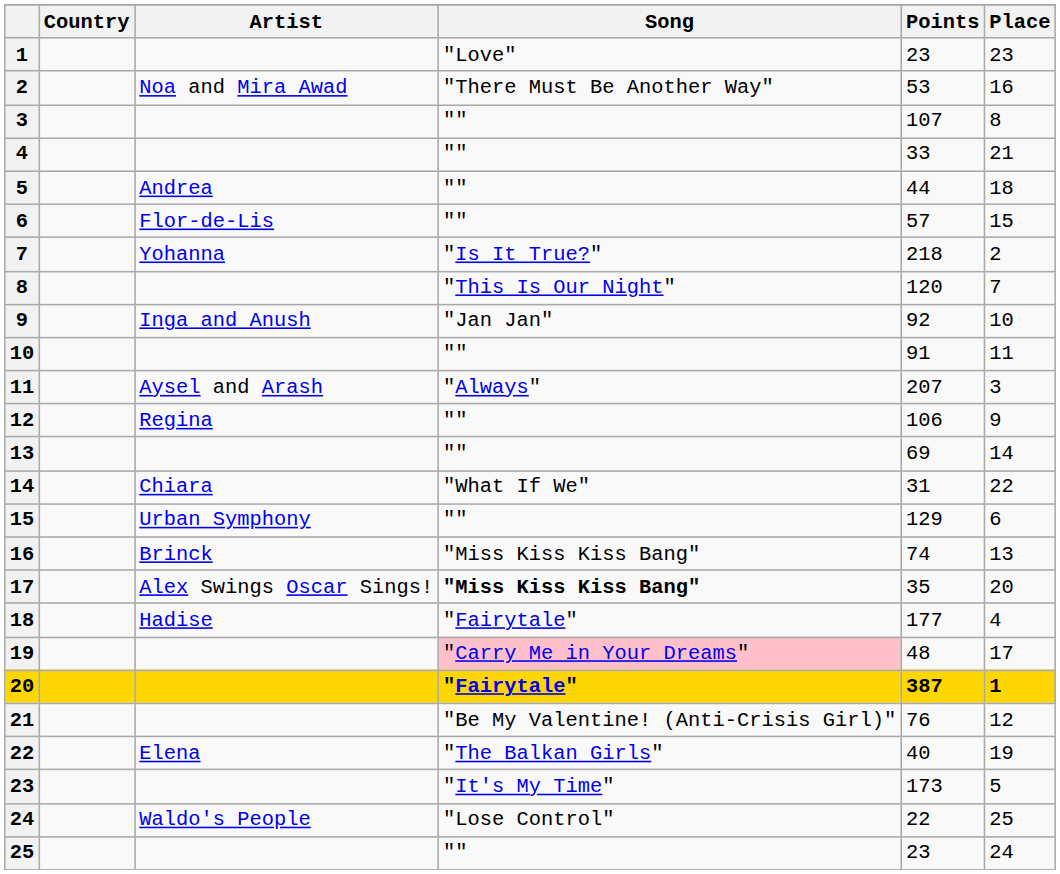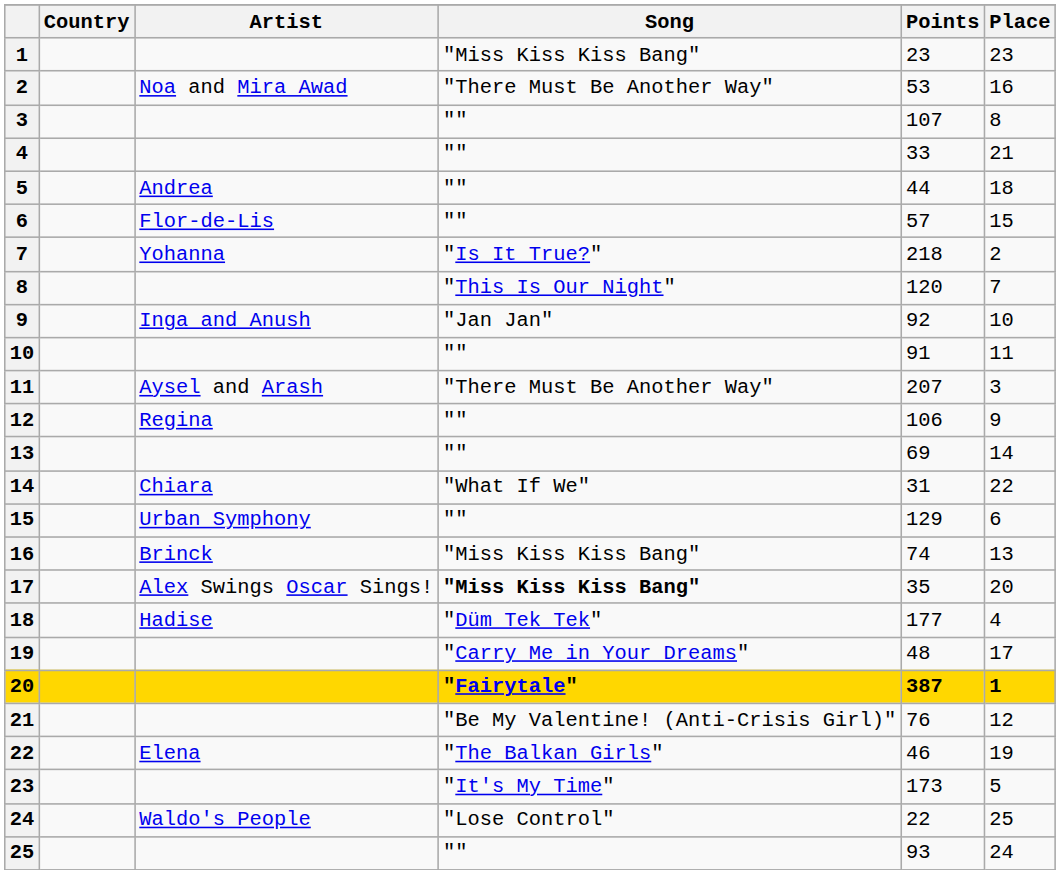(480, 55) "Love" -> (572, 55) "Miss Kiss Kiss Bang"
(492, 387) "Always" -> (608, 387) "There Must Be Another Way"
(510, 620) "Fairytale" -> (523, 620) "Düm Tek Tek"
(596, 653) pink background -> (596, 653) no background
(918, 753) 40 -> (918, 753) 46
(918, 853) 23 -> (918, 853) 93
